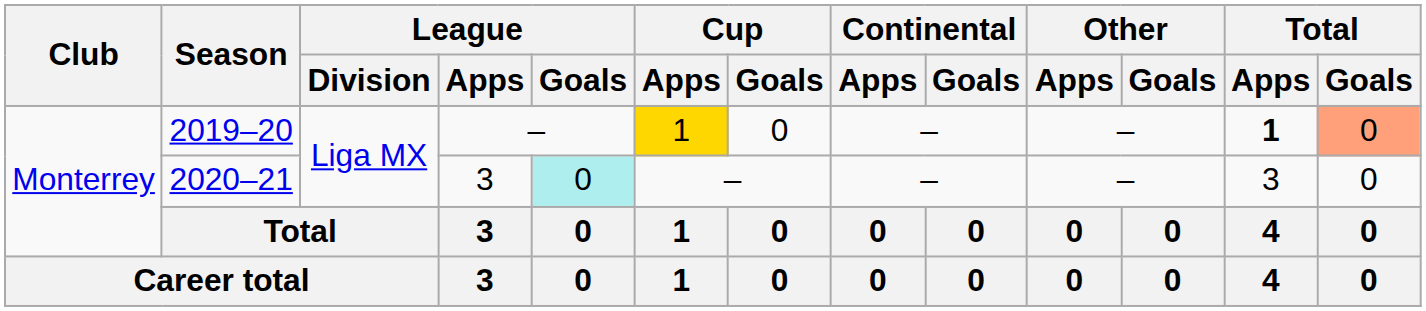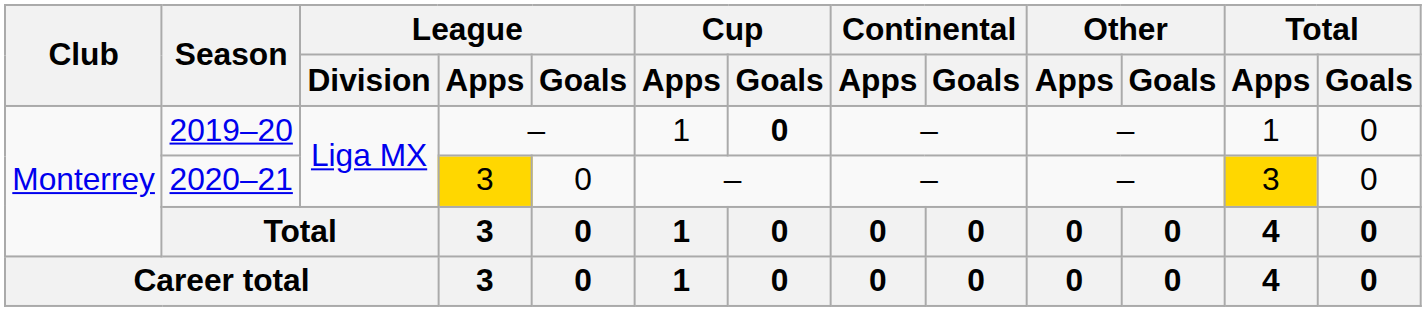(681, 130) gold background -> (681, 130) no background
(780, 130) normal -> (780, 130) bold
(1271, 130) bold -> (1271, 130) normal
(1369, 130) lightsalmon background -> (1369, 130) no background
(485, 180) no background -> (485, 180) gold background
(583, 180) paleturquoise background -> (583, 180) no background
(1271, 180) no background -> (1271, 180) gold background
